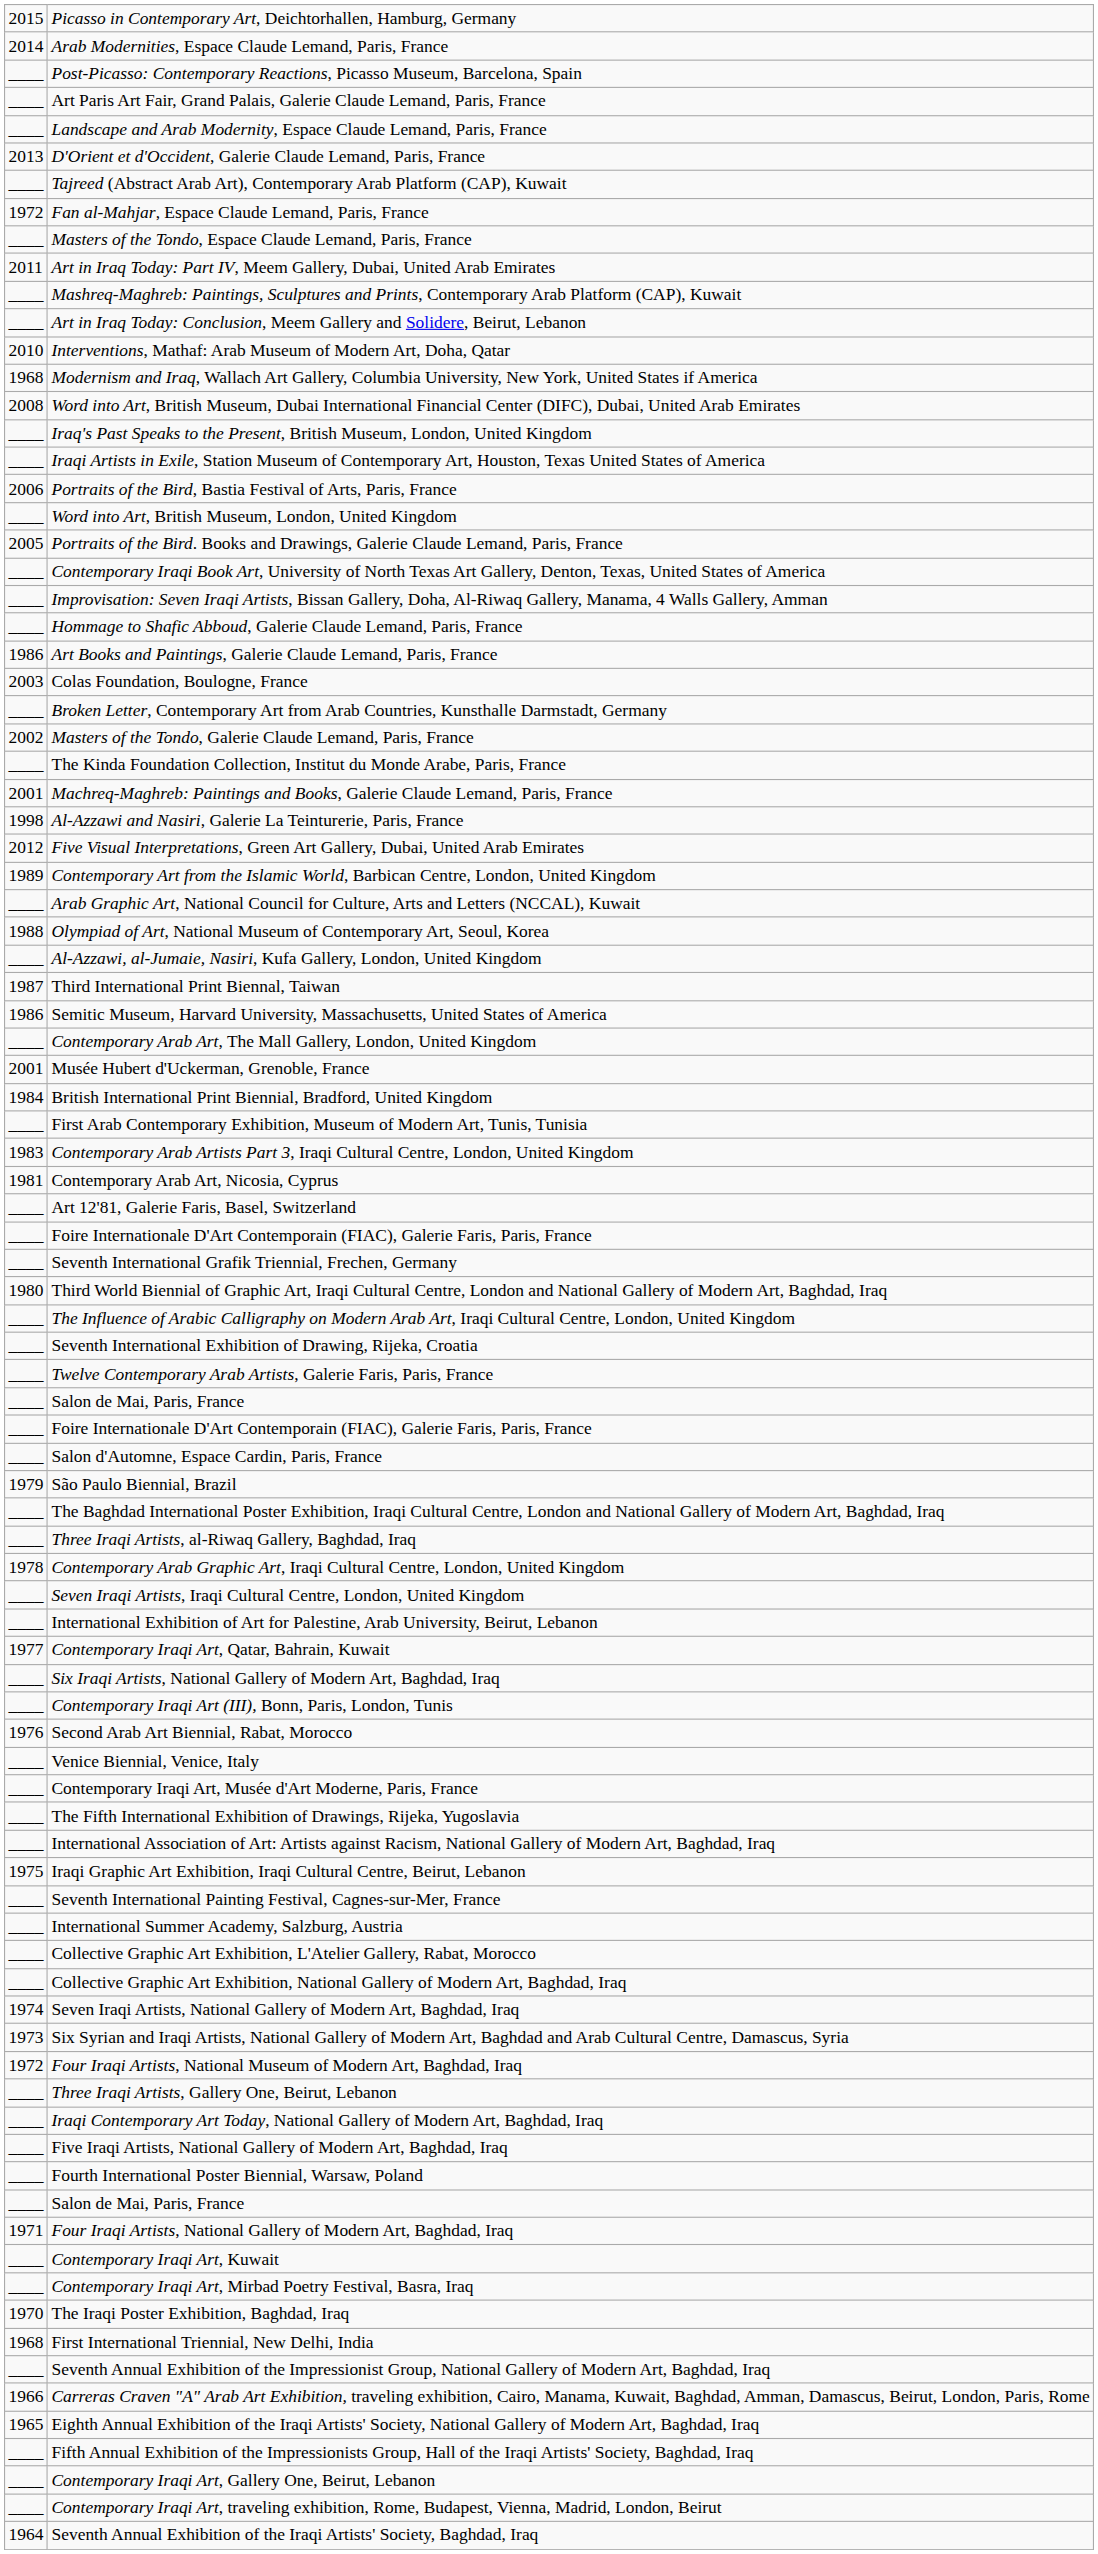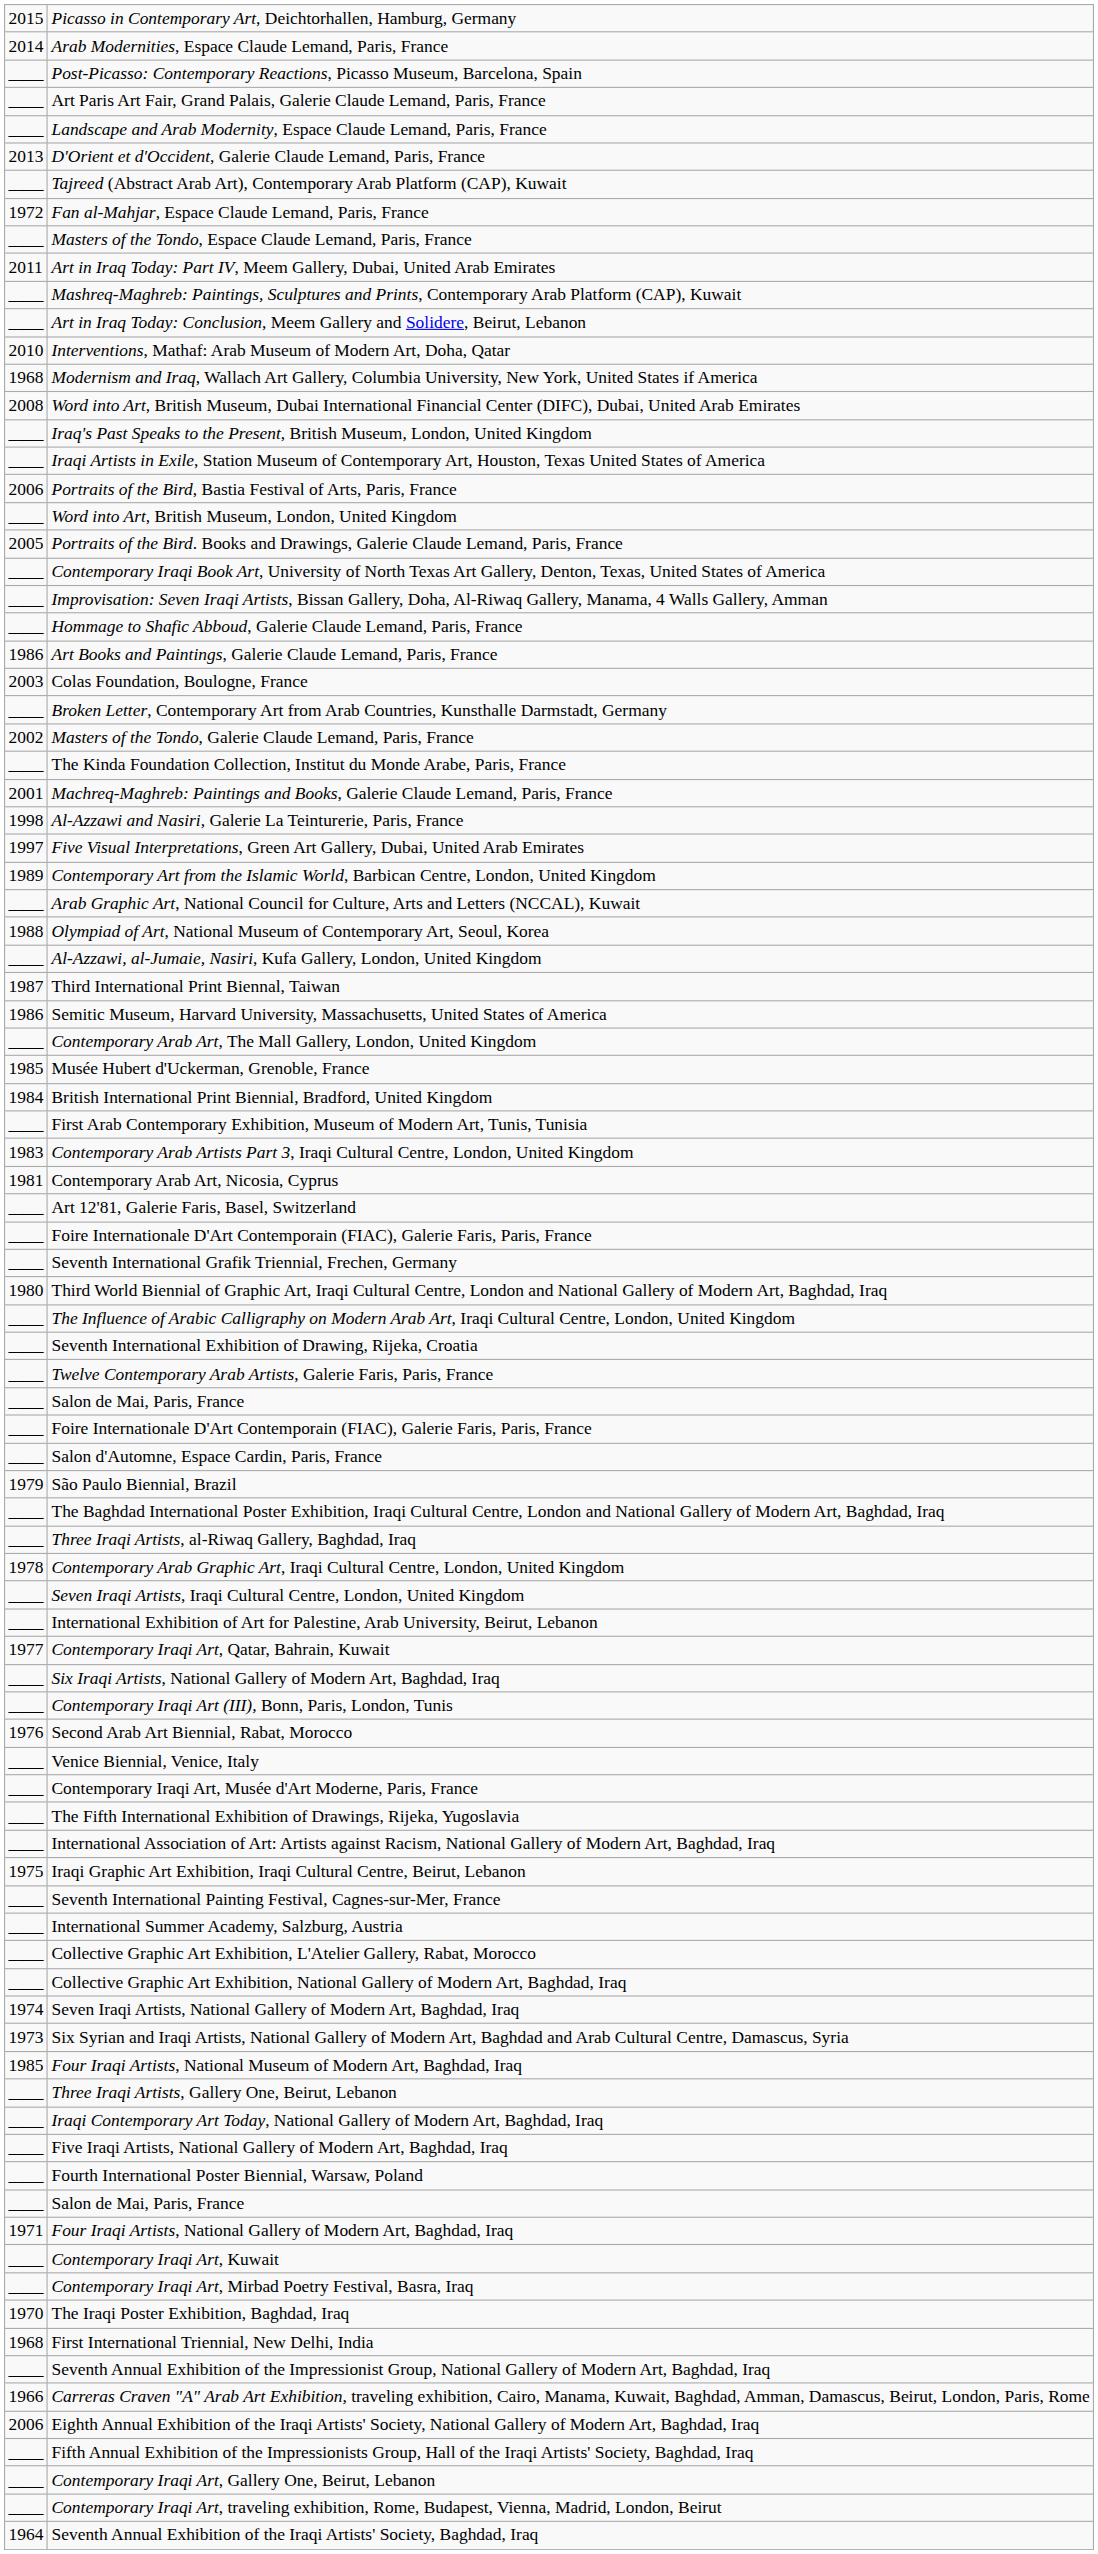(26, 848) 2012 -> (26, 848) 1997
(26, 1069) 2001 -> (26, 1069) 1985
(26, 2065) 1972 -> (26, 2065) 1985
(26, 2424) 1965 -> (26, 2424) 2006
